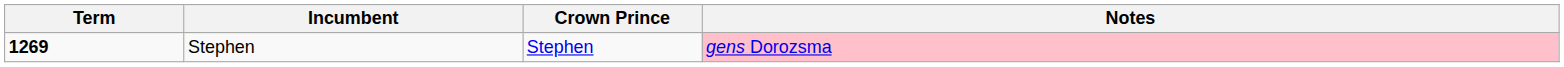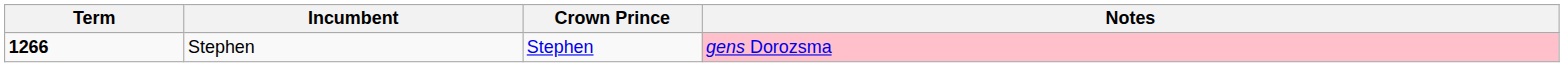(29, 47) 1269 -> (29, 47) 1266
